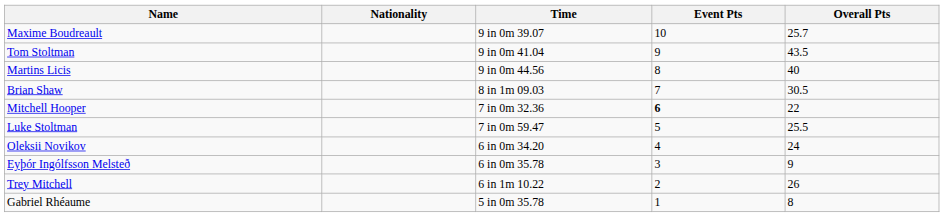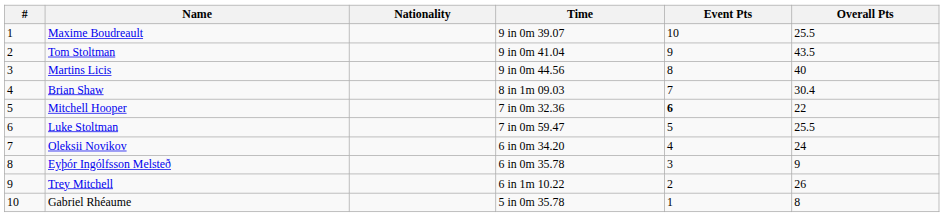+ column: (25, 14)
(798, 33) 25.7 -> (805, 33) 25.5
(798, 89) 30.5 -> (805, 89) 30.4
